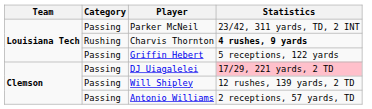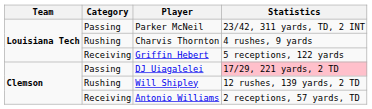(263, 41) bold -> (268, 41) normal
(102, 55) Passing -> (108, 55) Receiving
(102, 83) Passing -> (102, 83) Rushing
(102, 97) Passing -> (108, 97) Receiving
